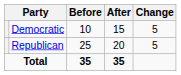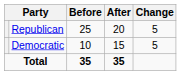rows swapped: (38, 45) <-> (38, 29)
